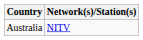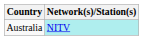(58, 27) no background -> (58, 27) paleturquoise background
